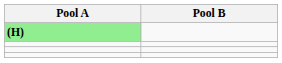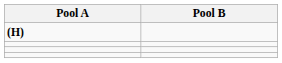(15, 32) lightgreen background -> (15, 32) no background
